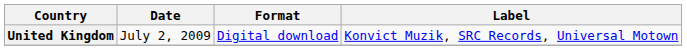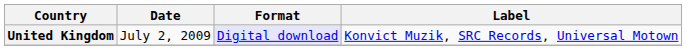(278, 35) no background -> (278, 35) lavender background
